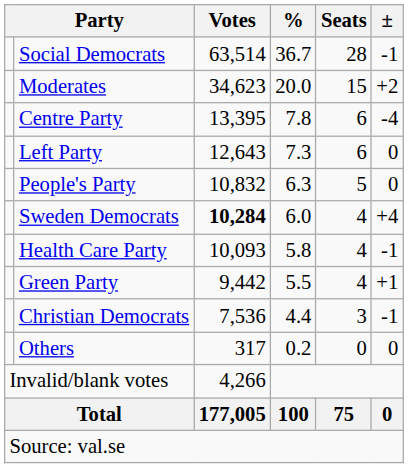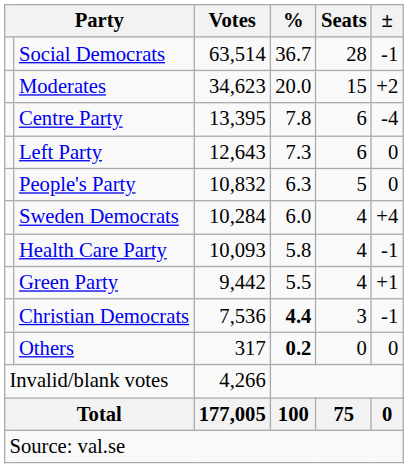(237, 217) bold -> (237, 217) normal
(298, 315) normal -> (298, 315) bold
(298, 348) normal -> (298, 348) bold
